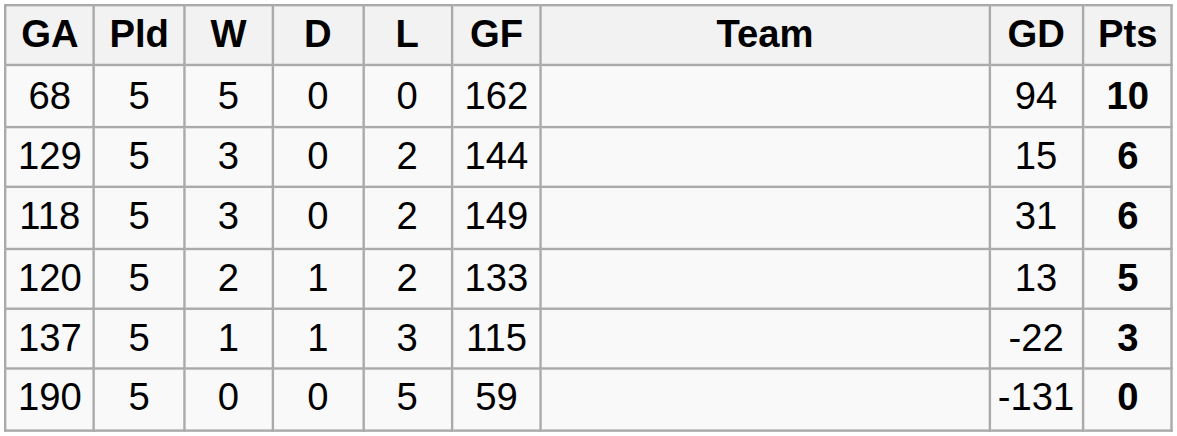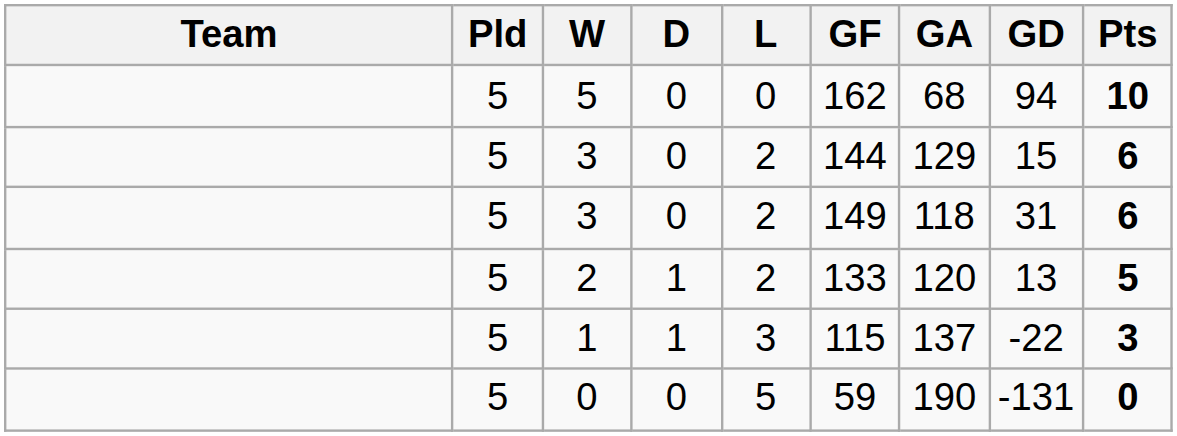columns swapped: (765, 34) <-> (50, 34)
